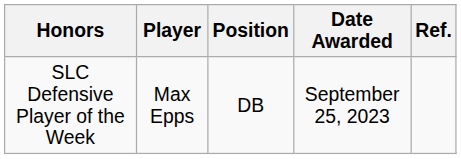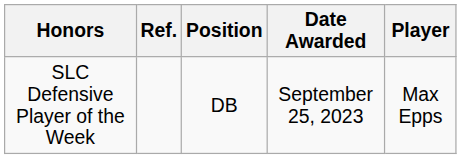columns swapped: (172, 30) <-> (434, 30)
